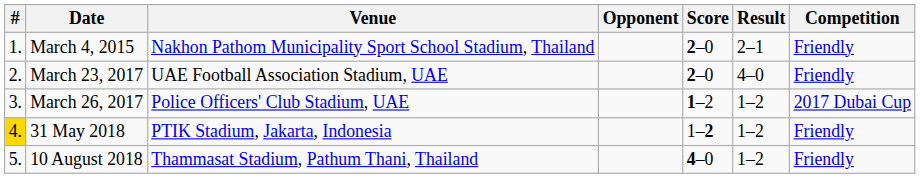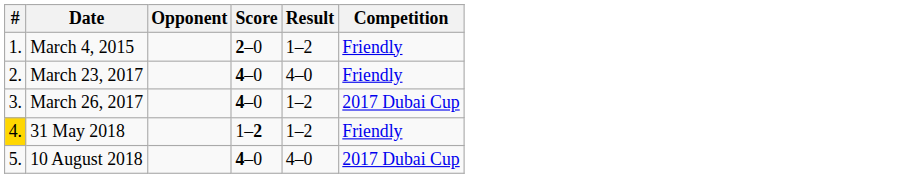- column: (373, 18)
(750, 46) 2–1 -> (299, 46) 1–2
(700, 74) 2–0 -> (249, 74) 4–0
(700, 103) 1–2 -> (249, 103) 4–0
(750, 159) 1–2 -> (299, 159) 4–0
(824, 159) Friendly -> (401, 159) 2017 Dubai Cup
